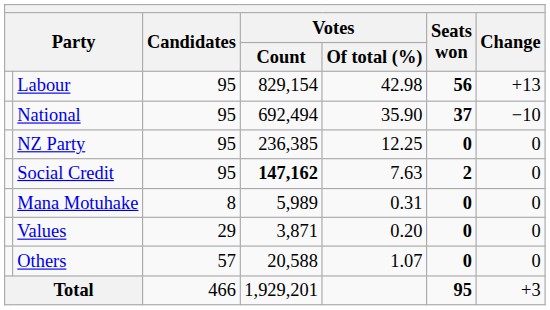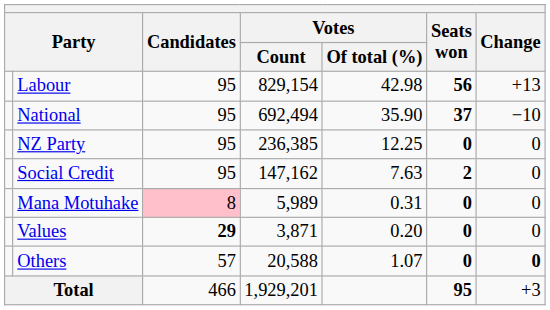(288, 173) bold -> (288, 173) normal
(231, 202) no background -> (231, 202) pink background
(227, 231) normal -> (227, 231) bold
(536, 261) normal -> (536, 261) bold
